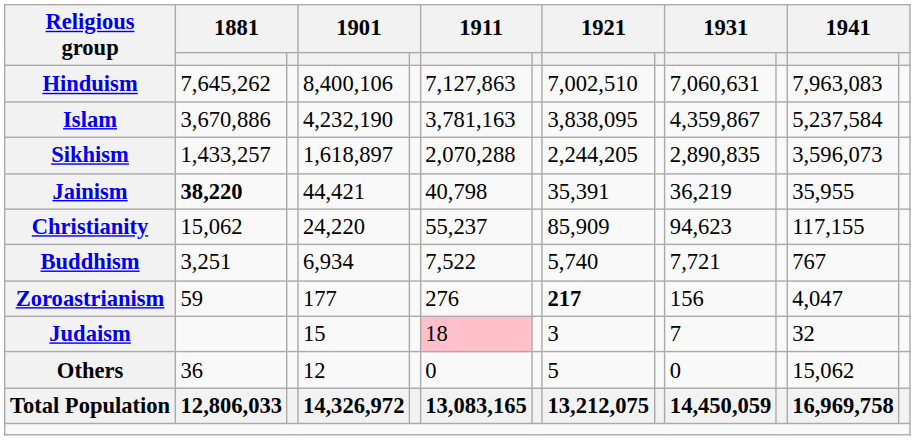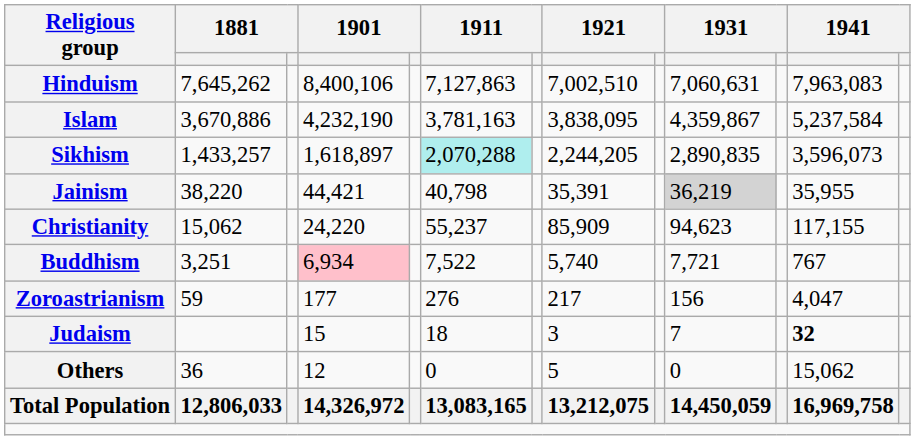(470, 155) no background -> (470, 155) paleturquoise background
(212, 190) bold -> (212, 190) normal
(701, 190) no background -> (701, 190) lightgrey background
(328, 262) no background -> (328, 262) pink background
(564, 298) bold -> (564, 298) normal
(436, 333) pink background -> (436, 333) no background
(803, 333) normal -> (803, 333) bold
